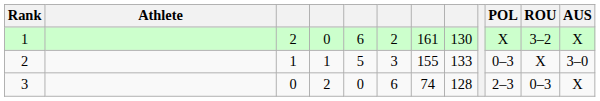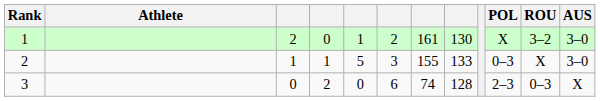(360, 38) 6 -> (360, 38) 1
(577, 38) X -> (577, 38) 3–0
